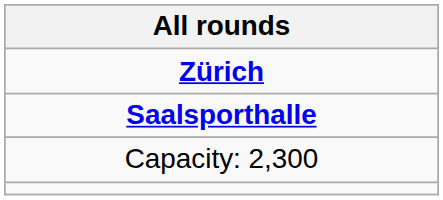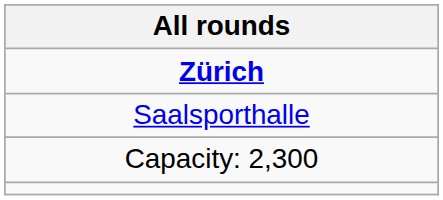(222, 114) bold -> (222, 114) normal
